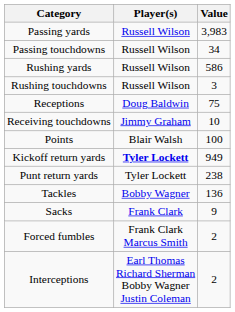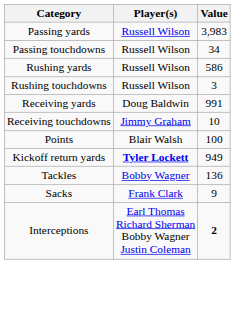- row: (59, 103)
+ row: (59, 103)
- row: (59, 175)
- row: (59, 236)
(214, 279) normal -> (214, 230) bold
